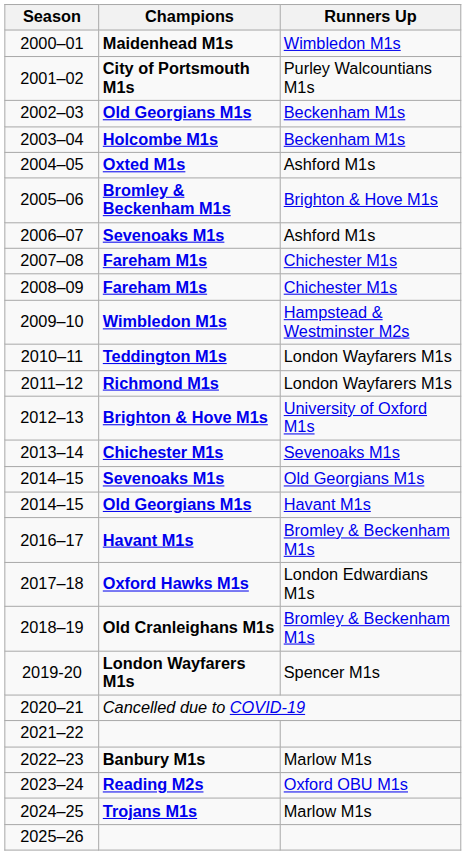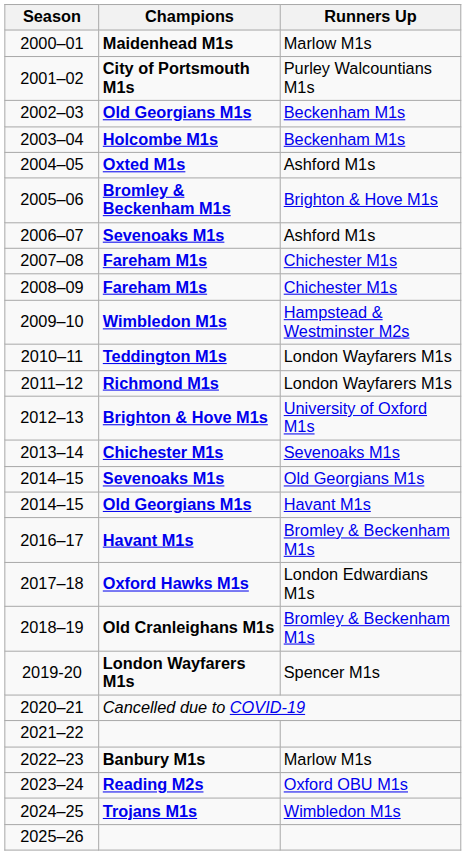(342, 43) Wimbledon M1s -> (328, 43) Marlow M1s
(328, 811) Marlow M1s -> (342, 811) Wimbledon M1s
